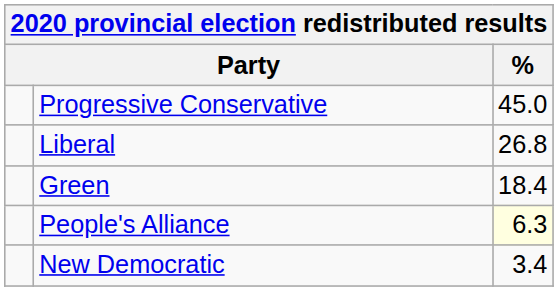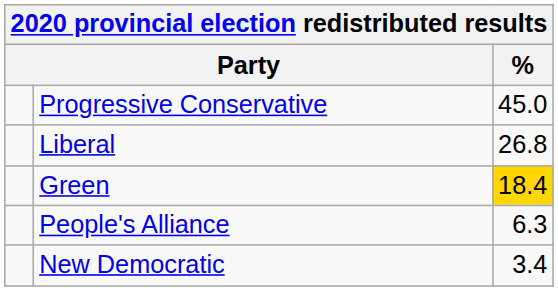(523, 184) no background -> (523, 184) gold background
(530, 225) lightyellow background -> (530, 225) no background
